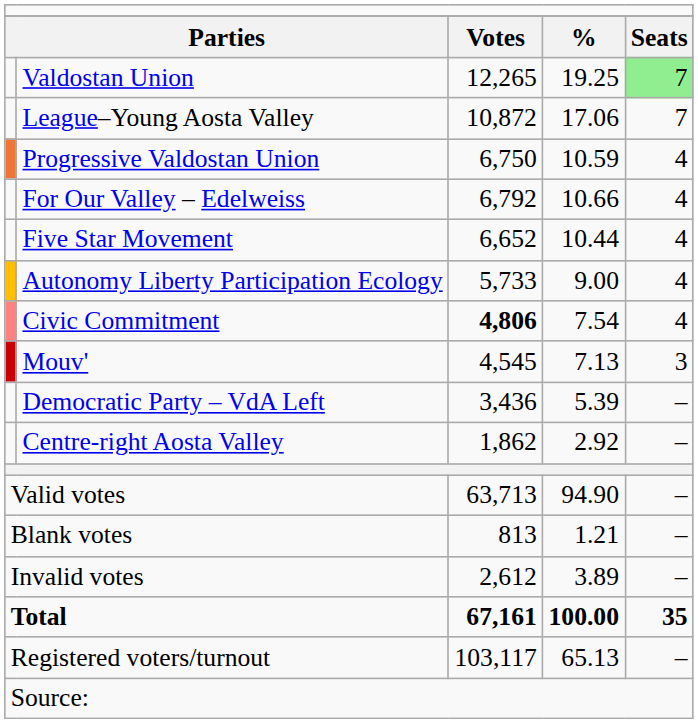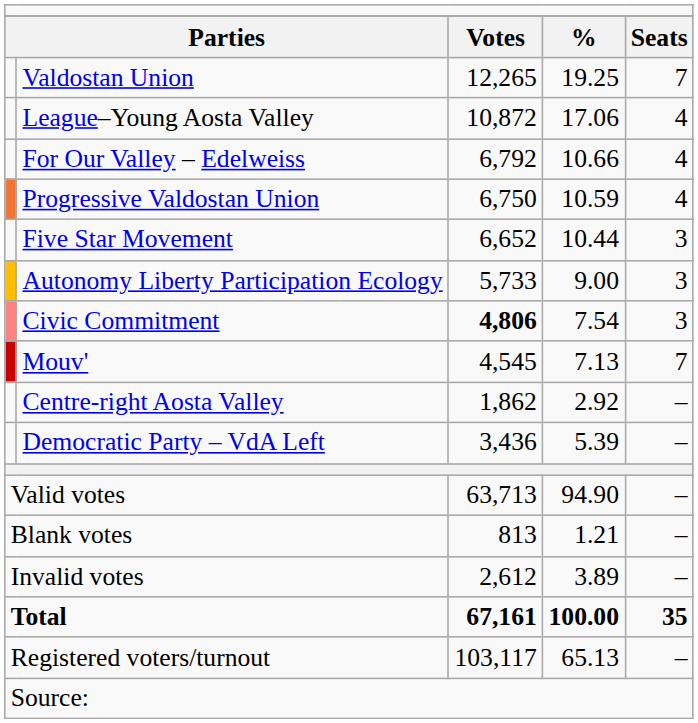(681, 77) lightgreen background -> (681, 77) no background
(681, 117) 7 -> (681, 117) 4
rows swapped: (164, 198) <-> (171, 158)
(681, 239) 4 -> (681, 239) 3
(681, 280) 4 -> (681, 280) 3
(681, 320) 4 -> (681, 320) 3
(681, 361) 3 -> (681, 361) 7
rows swapped: (174, 402) <-> (153, 442)
